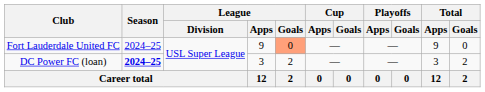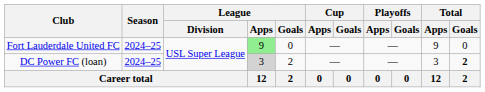(261, 45) no background -> (261, 45) lightgreen background
(290, 45) lightsalmon background -> (290, 45) no background
(143, 62) bold -> (143, 62) normal
(261, 62) no background -> (261, 62) lightgrey background
(465, 62) normal -> (465, 62) bold
